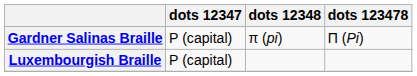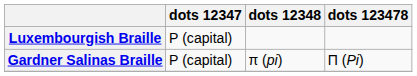rows swapped: (85, 37) <-> (85, 60)
